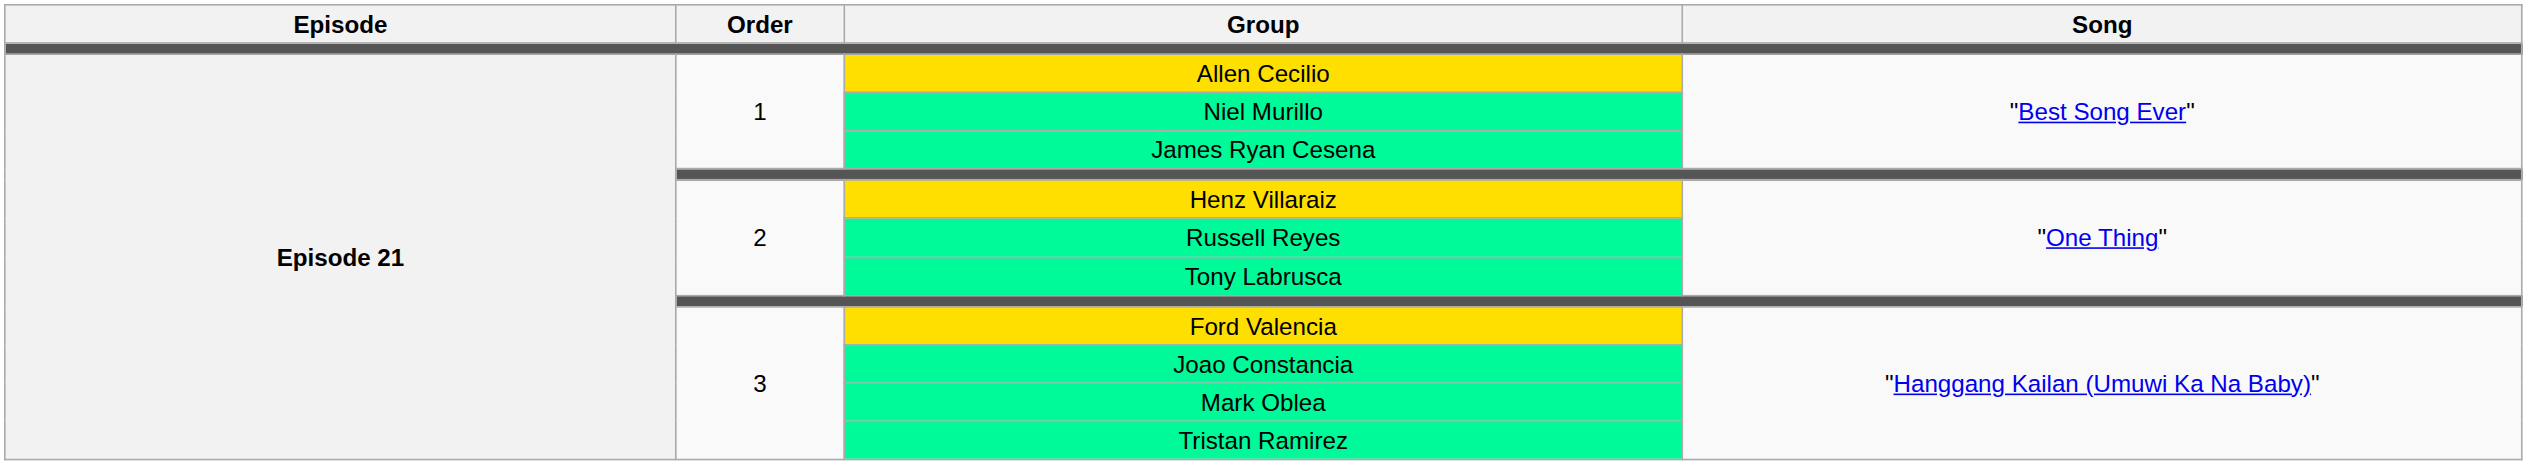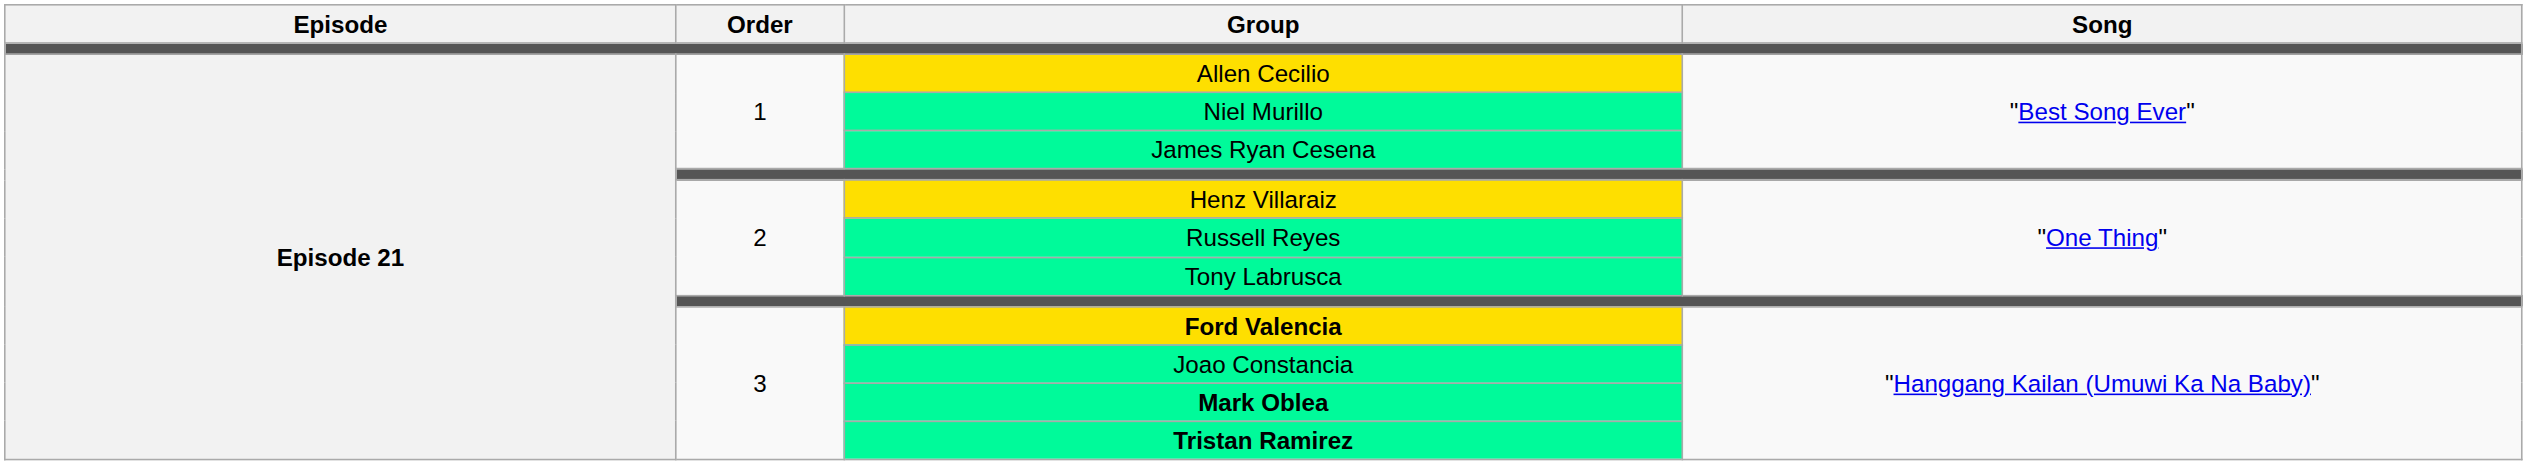(1263, 326) normal -> (1263, 326) bold
(1263, 402) normal -> (1263, 402) bold
(1263, 440) normal -> (1263, 440) bold
